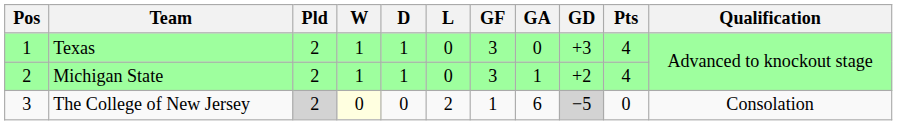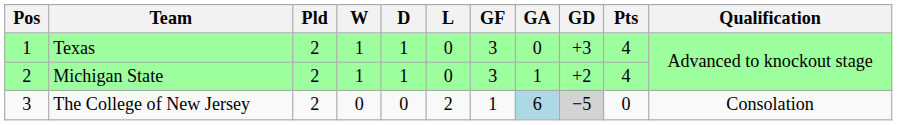(315, 104) lightgrey background -> (315, 104) no background
(359, 104) lightyellow background -> (359, 104) no background
(537, 104) no background -> (537, 104) lightblue background
